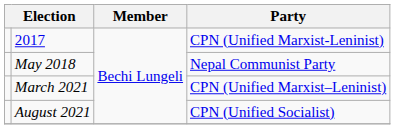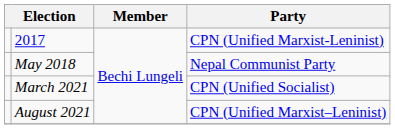(288, 87) CPN (Unified Marxist–Leninist) -> (262, 87) CPN (Unified Socialist)
(262, 111) CPN (Unified Socialist) -> (288, 111) CPN (Unified Marxist–Leninist)
